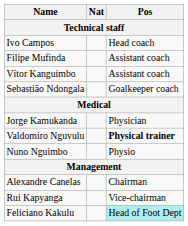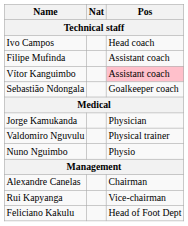(139, 74) no background -> (139, 74) pink background
(142, 136) bold -> (139, 136) normal
(145, 213) paleturquoise background -> (145, 213) no background
